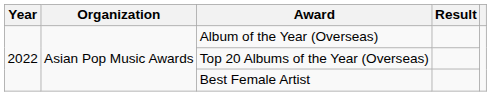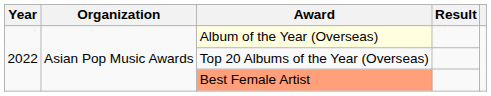(289, 36) no background -> (289, 36) lightyellow background
(255, 79) no background -> (255, 79) lightsalmon background
